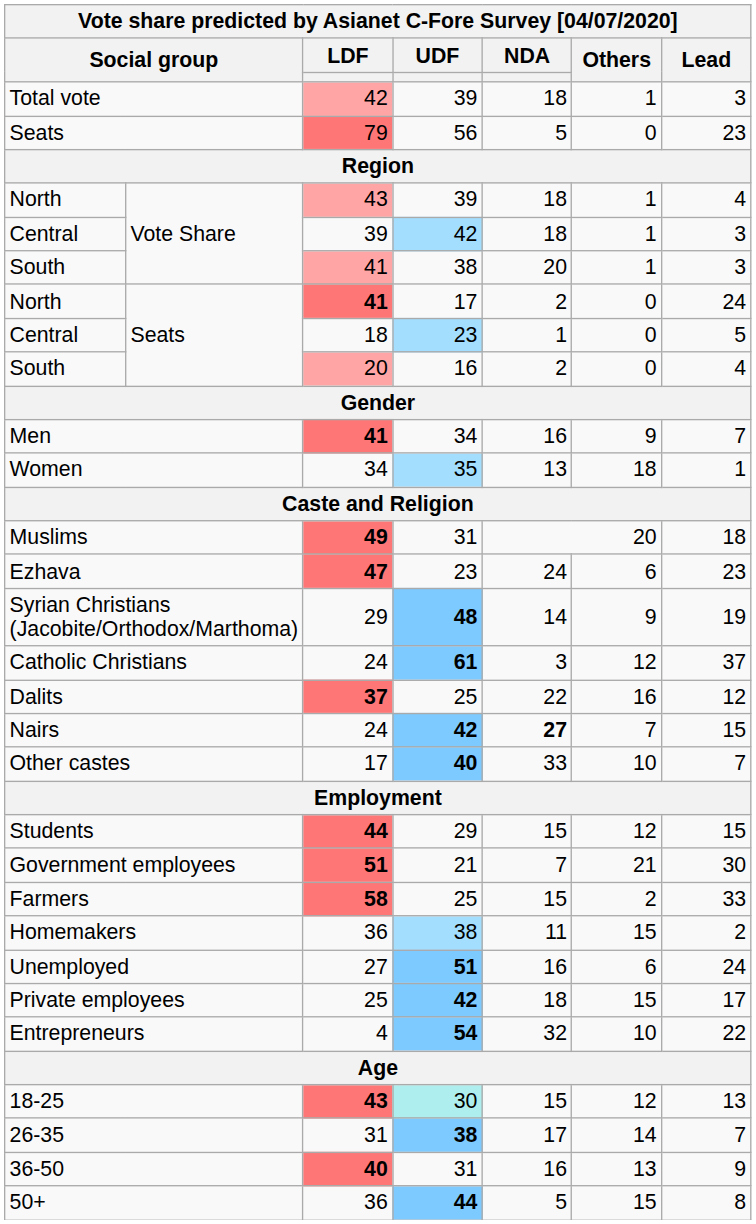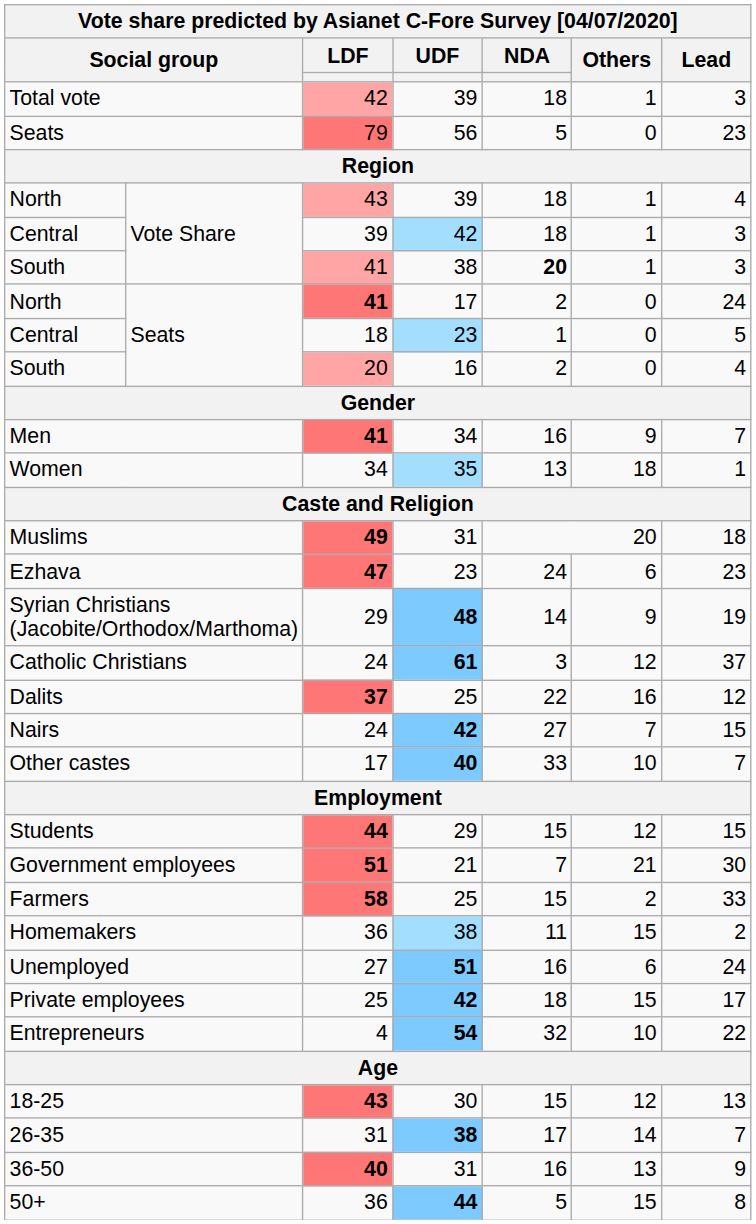(555, 267) normal -> (555, 267) bold
(555, 730) bold -> (555, 730) normal
(466, 1101) paleturquoise background -> (466, 1101) no background
